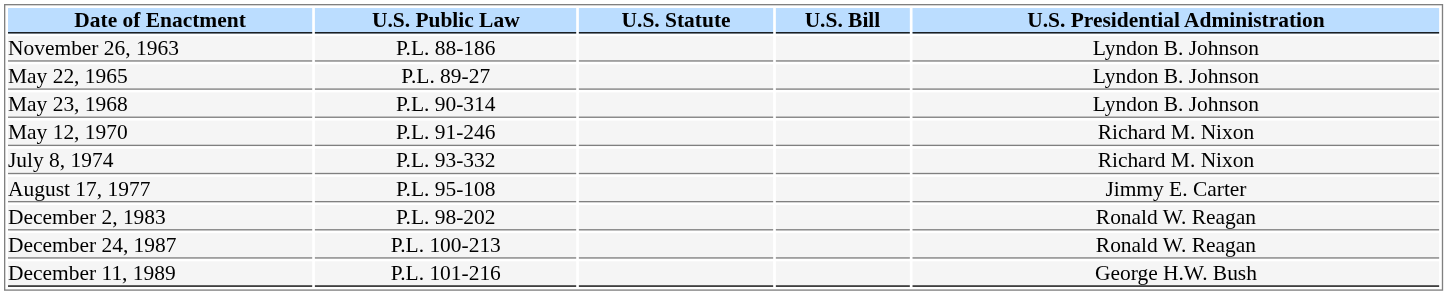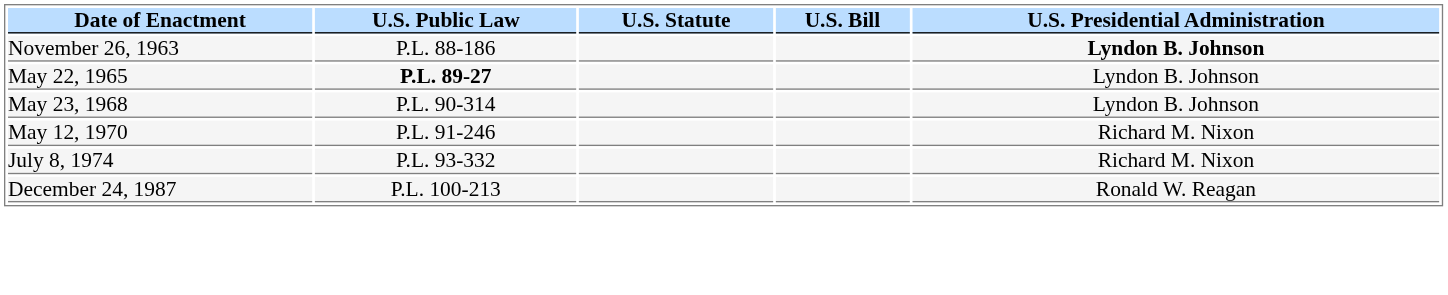(1176, 48) normal -> (1176, 48) bold
(446, 76) normal -> (446, 76) bold
- row: (79, 188)
- row: (87, 216)
- row: (92, 273)
